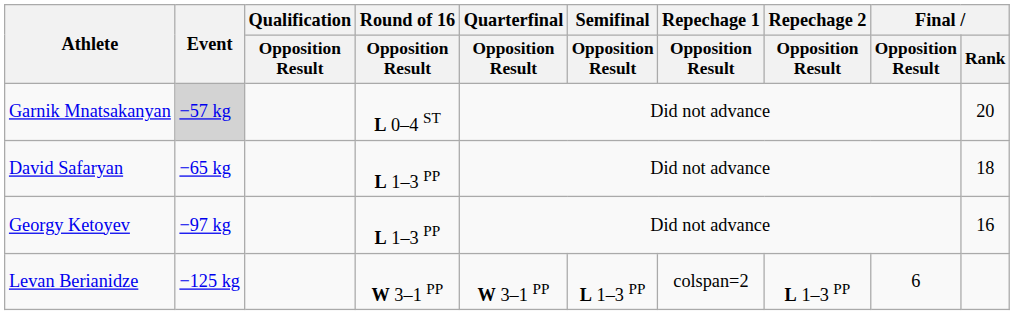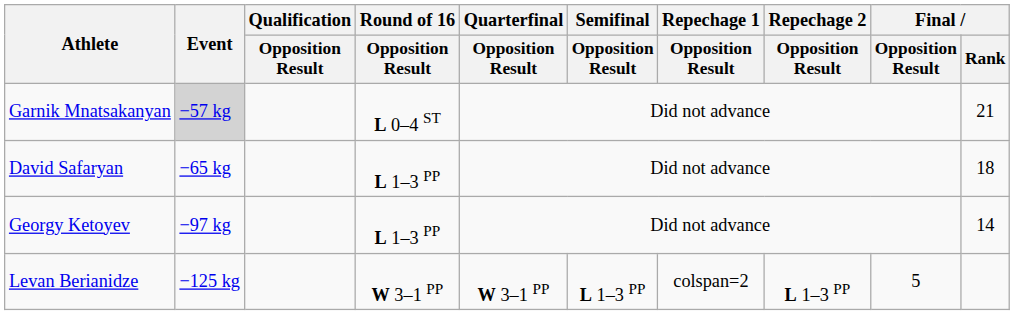(985, 112) 20 -> (985, 112) 21
(985, 225) 16 -> (985, 225) 14
(916, 281) 6 -> (916, 281) 5
